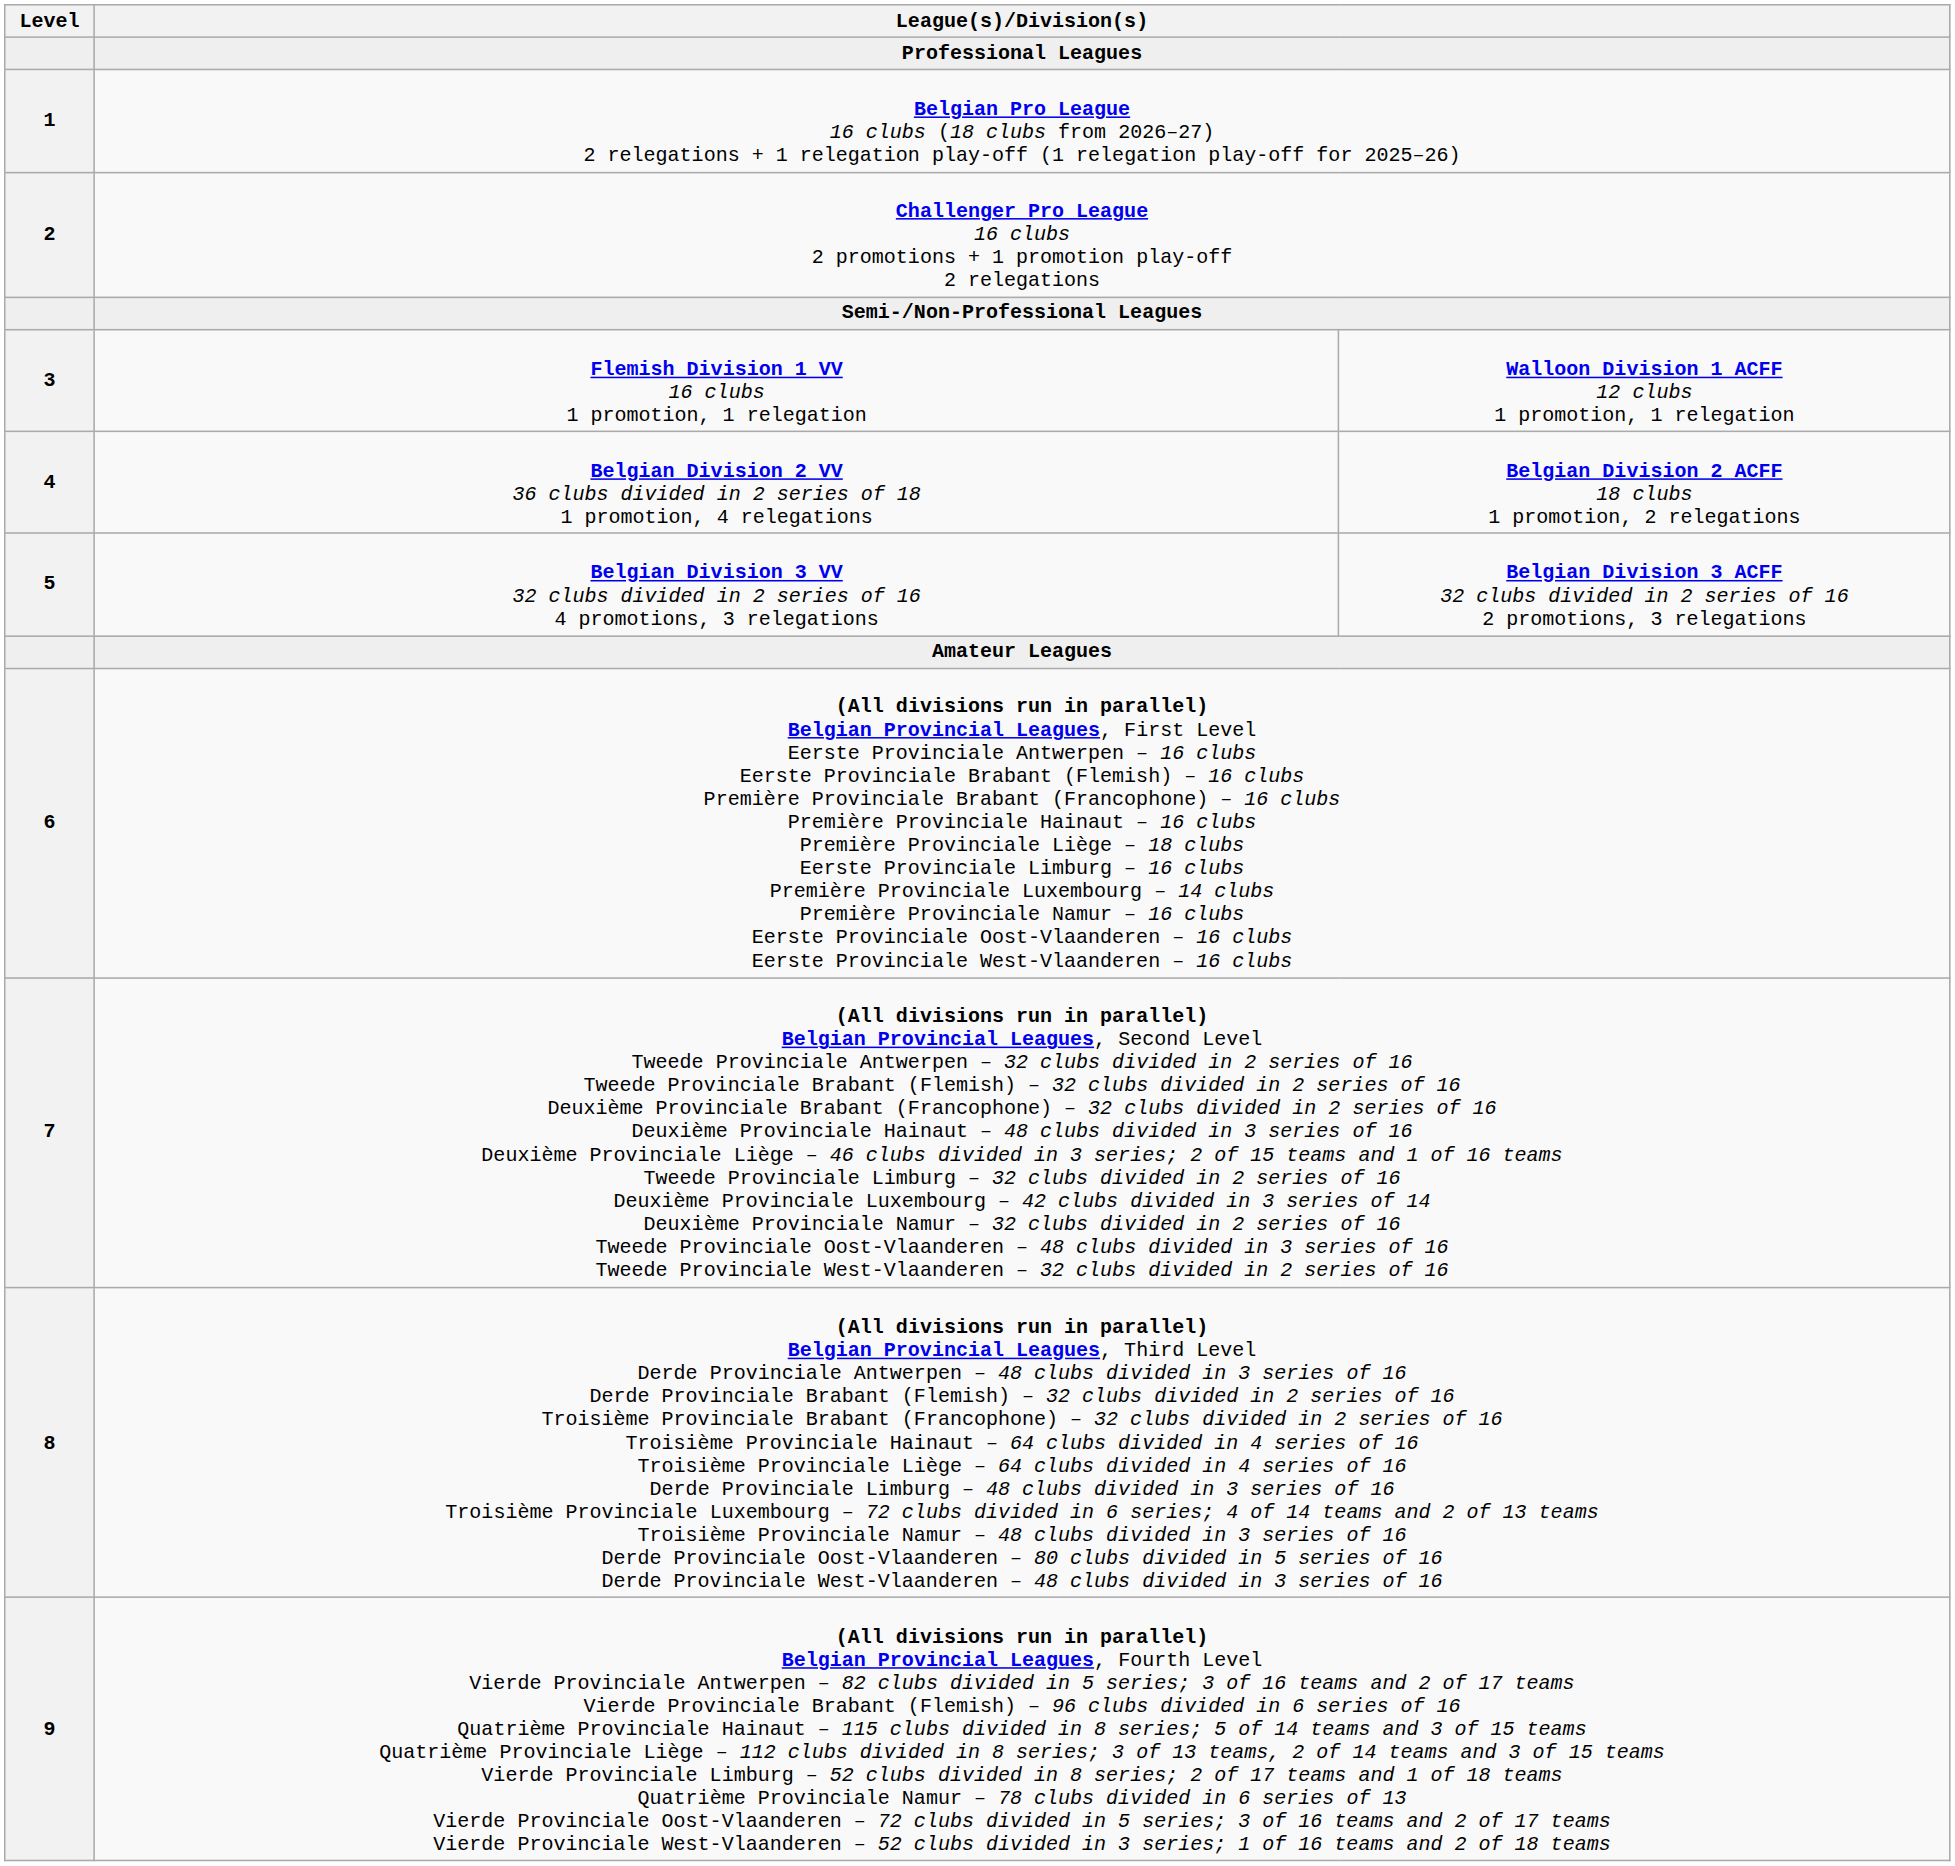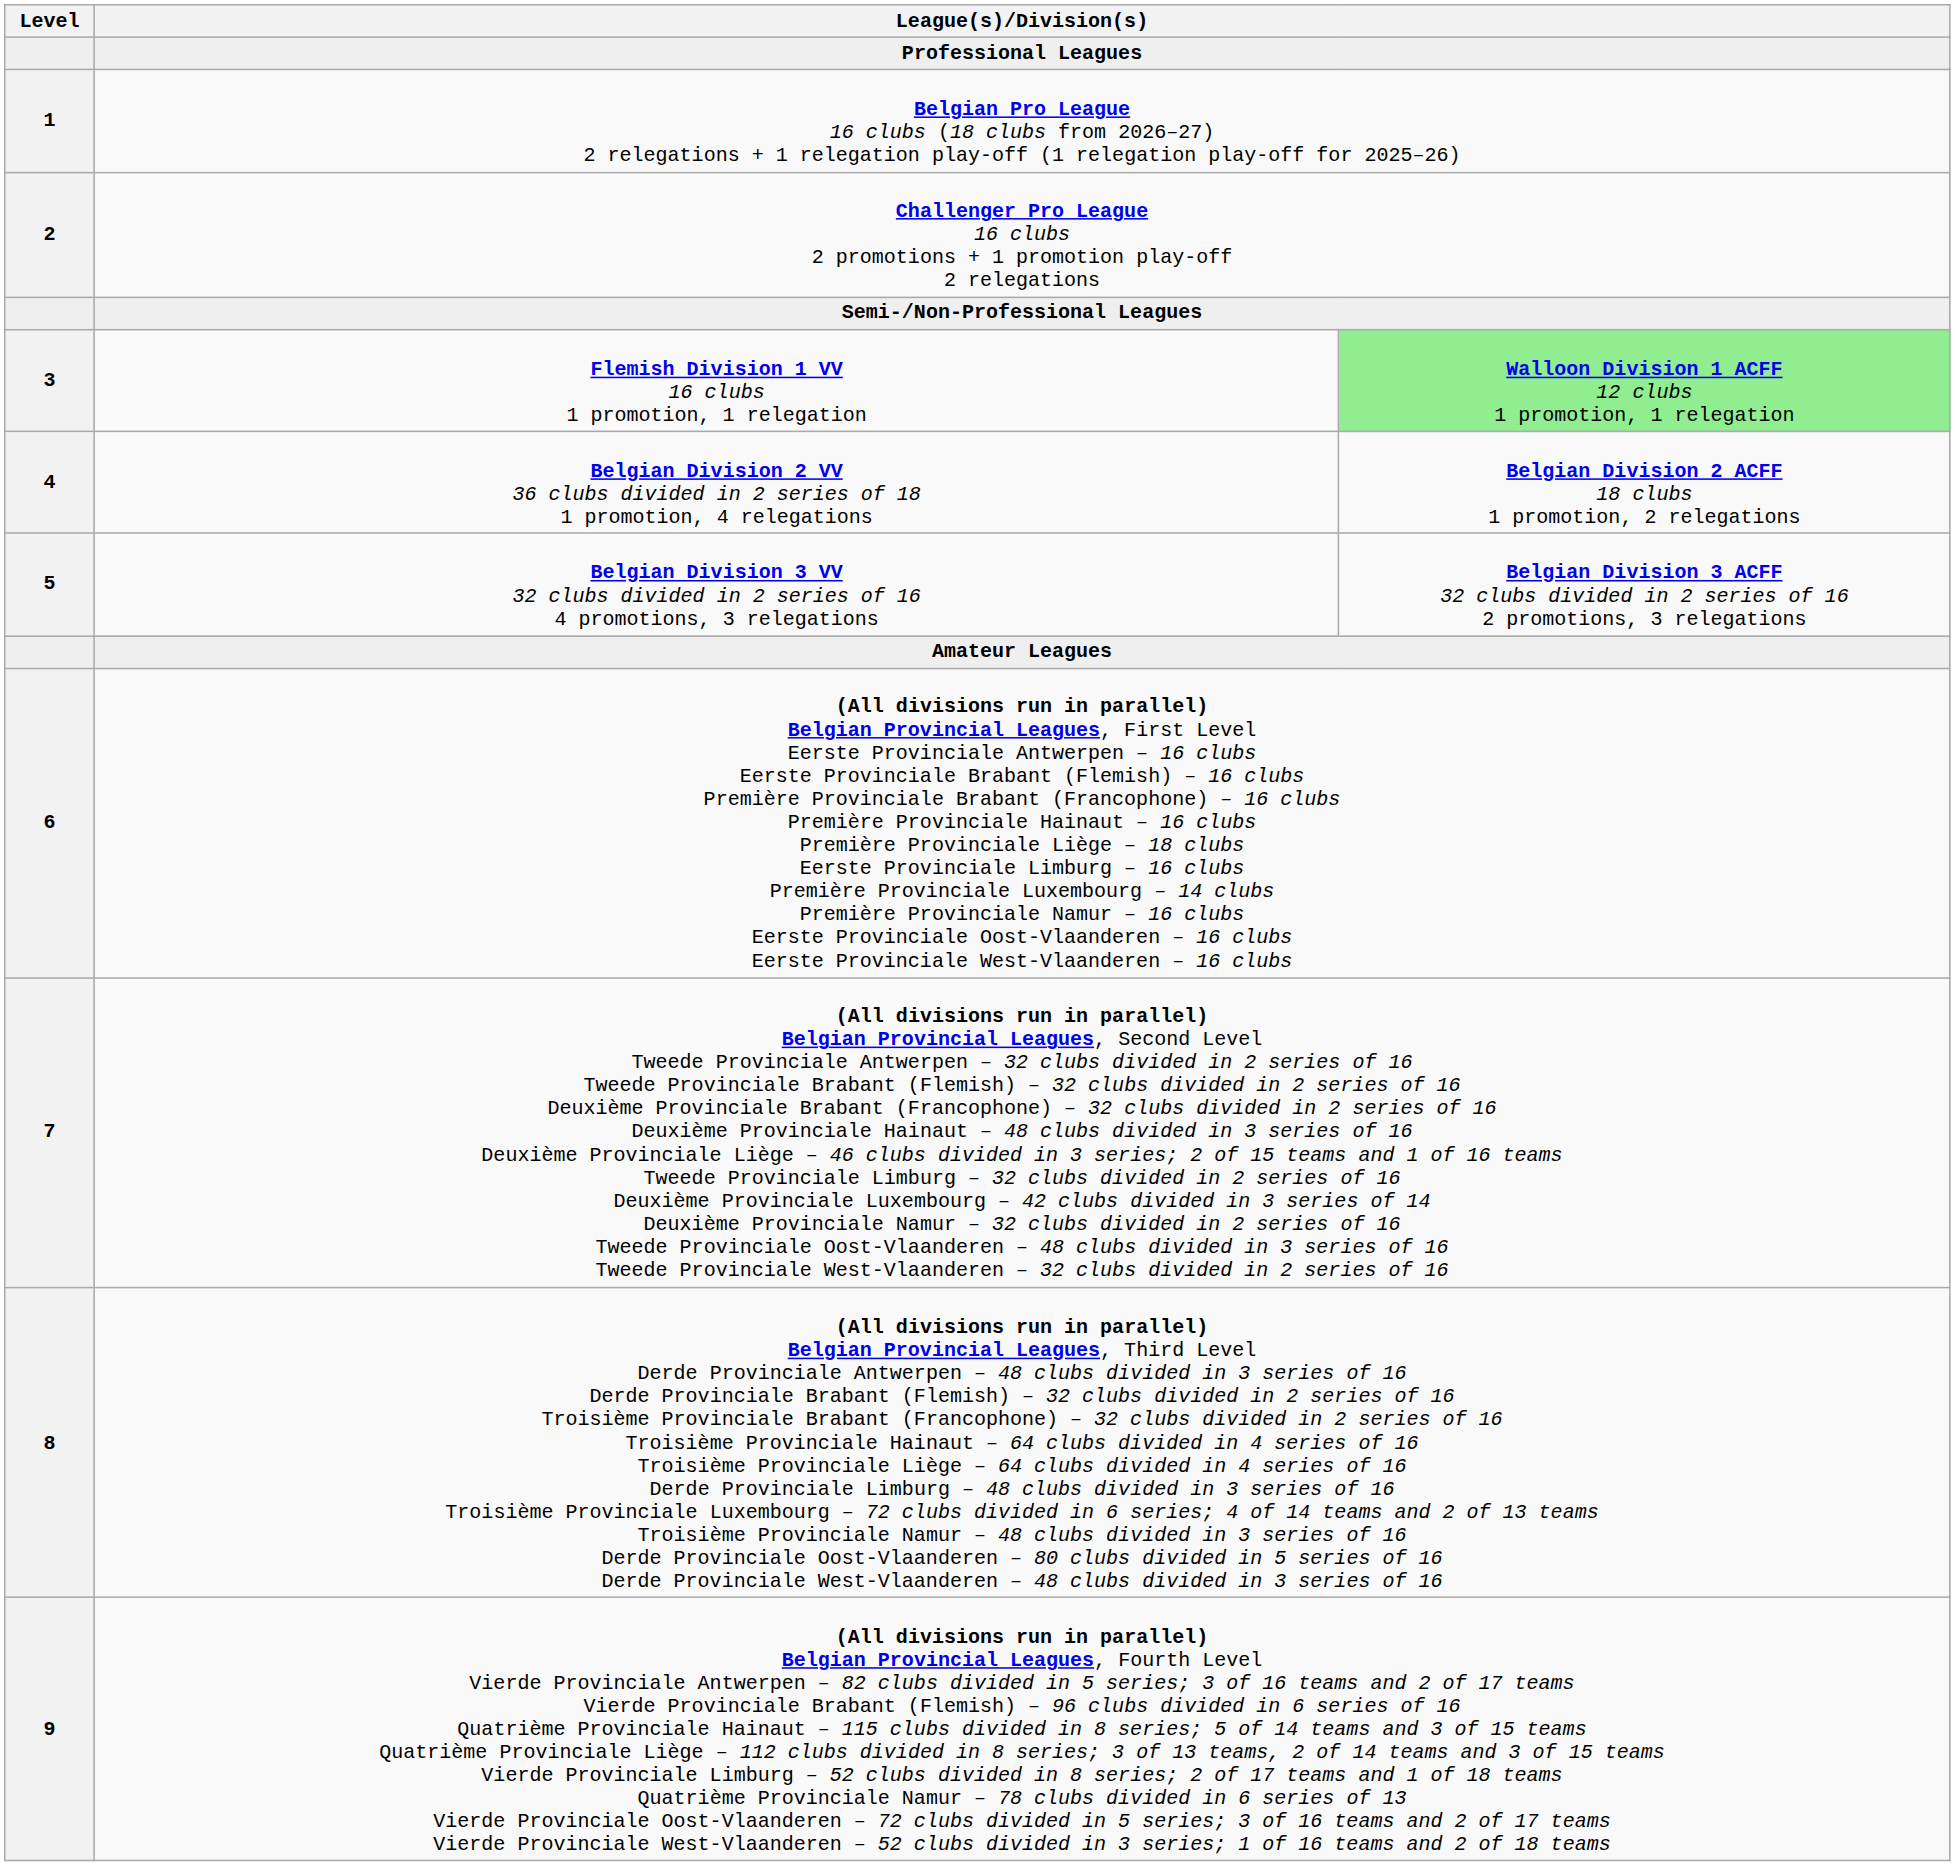(1644, 392) no background -> (1644, 392) lightgreen background
